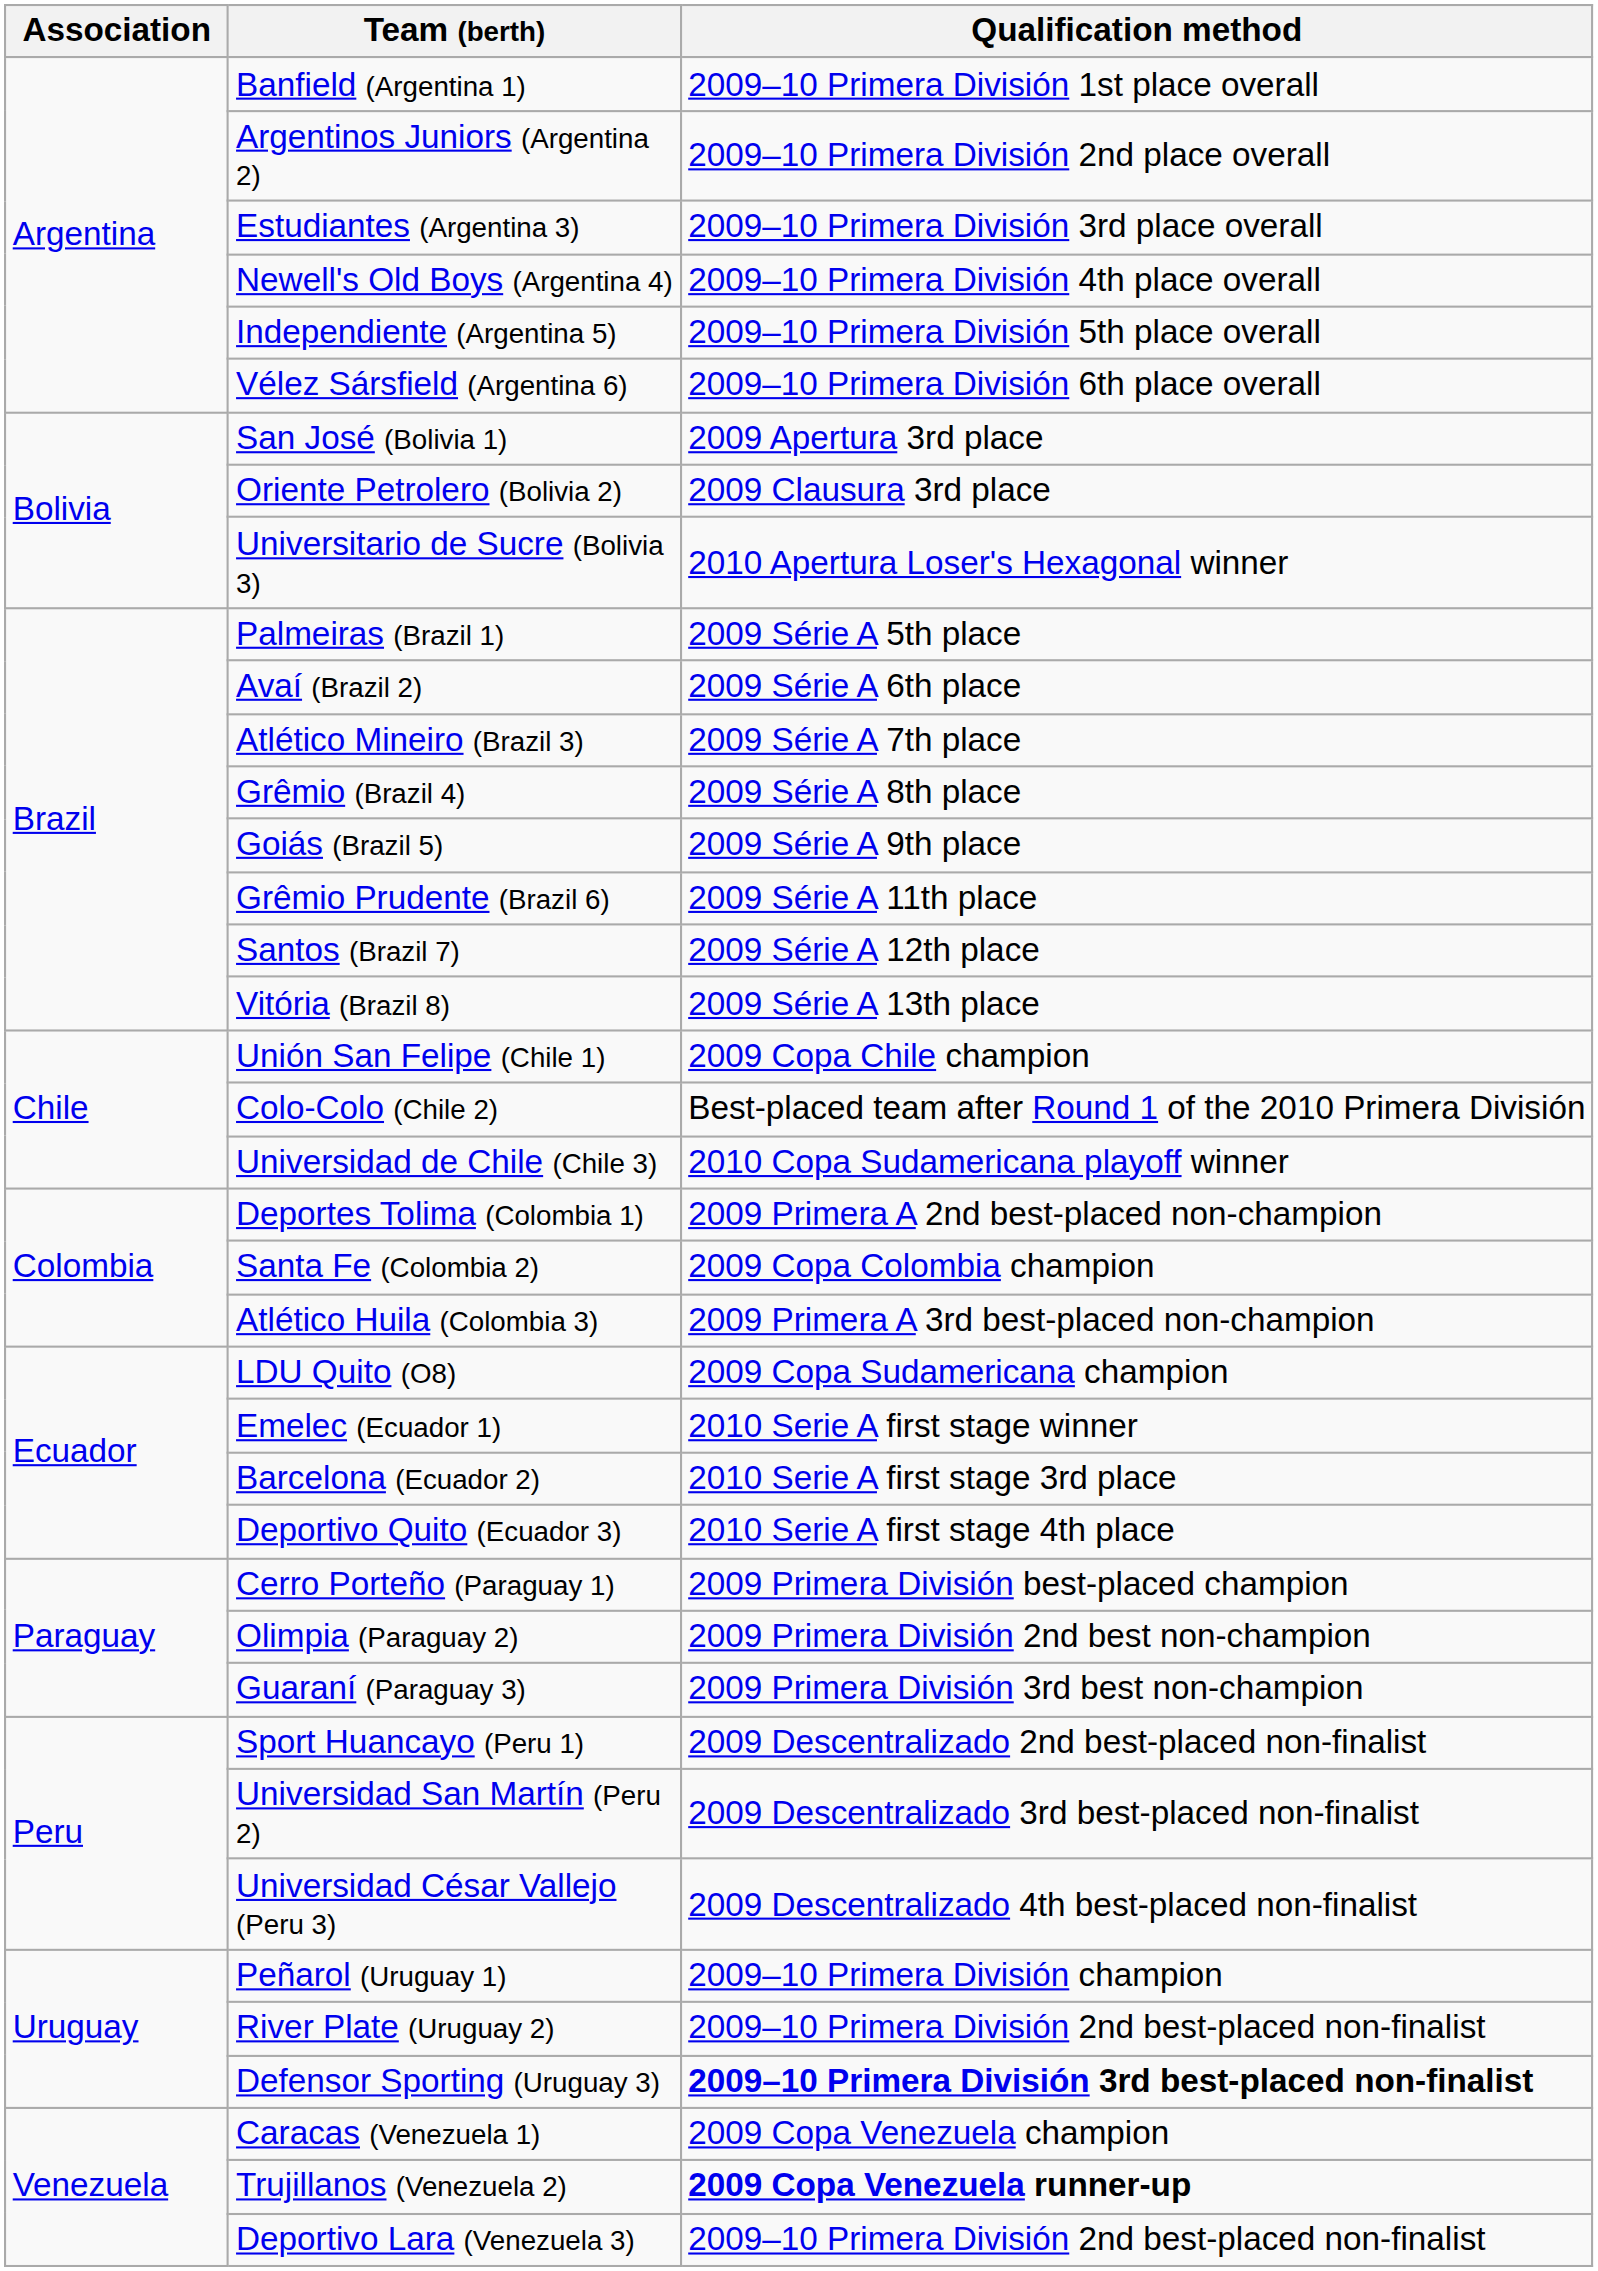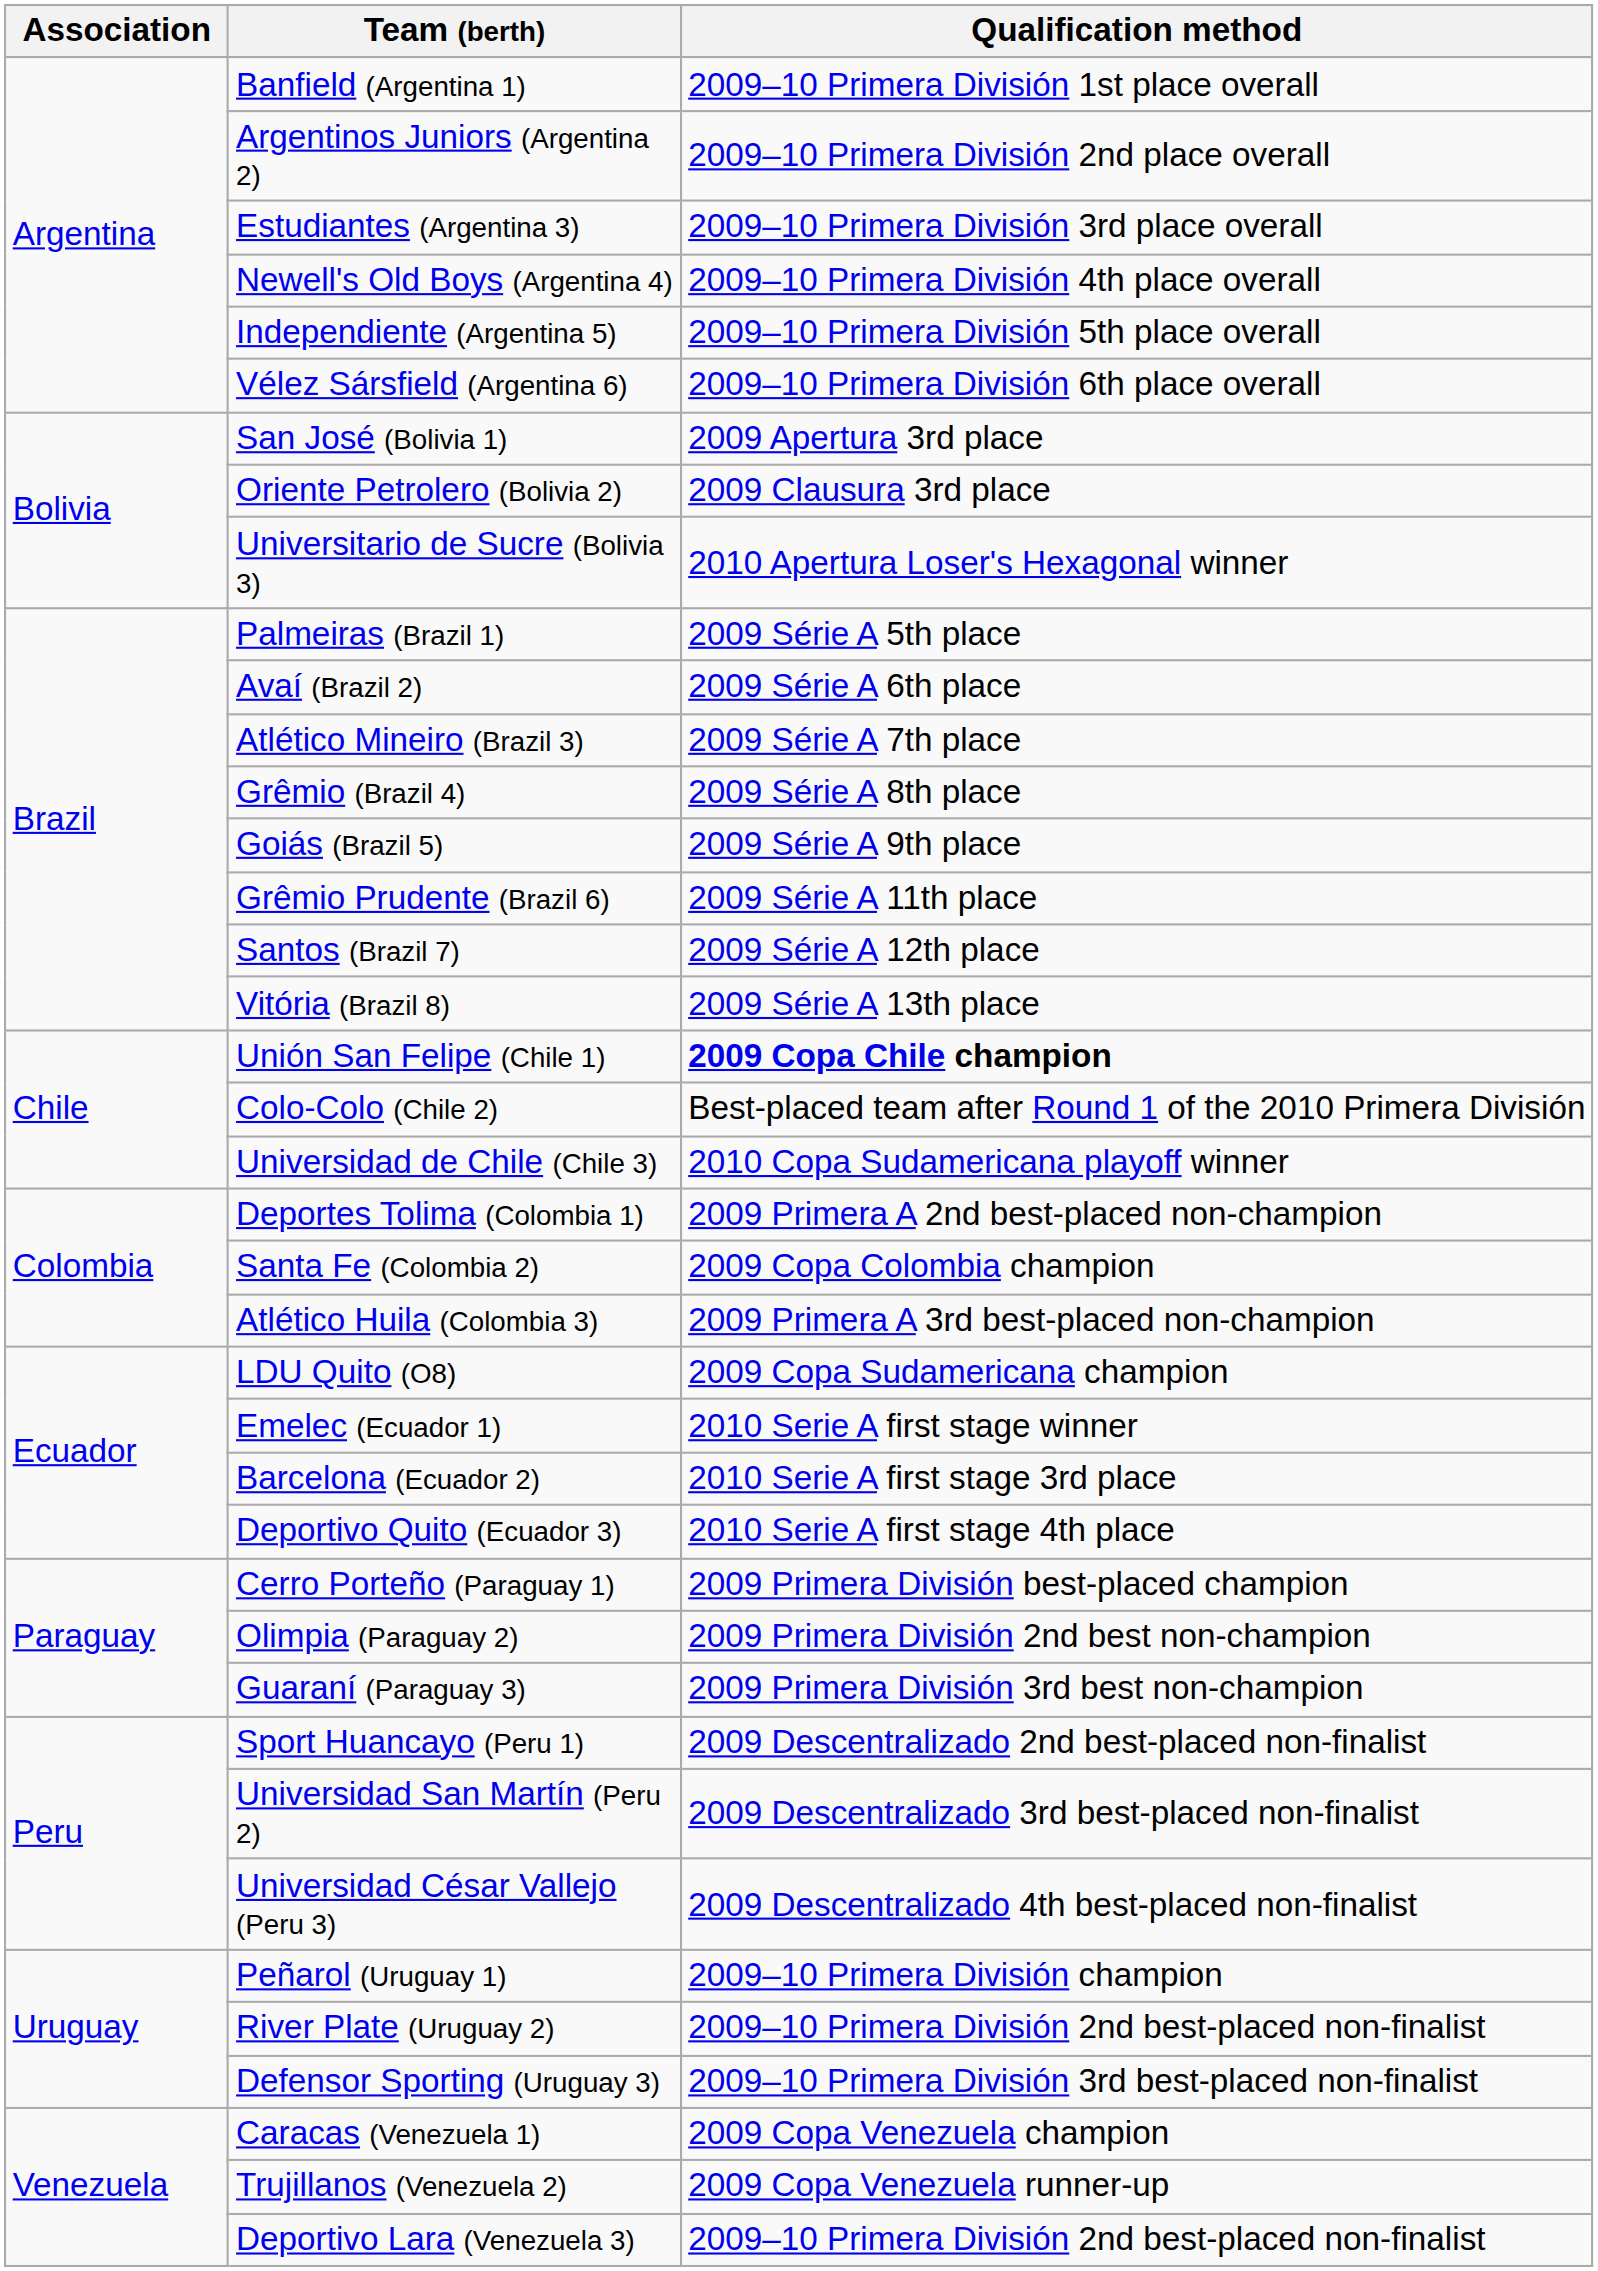(889, 1055) normal -> (900, 1055) bold
(1111, 2080) bold -> (1083, 2080) normal
(940, 2186) bold -> (929, 2186) normal
